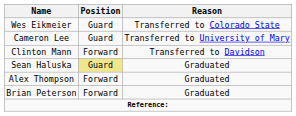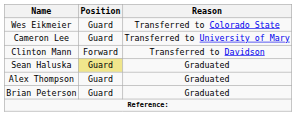(100, 79) Forward -> (100, 79) Guard
(100, 92) Forward -> (100, 92) Guard
